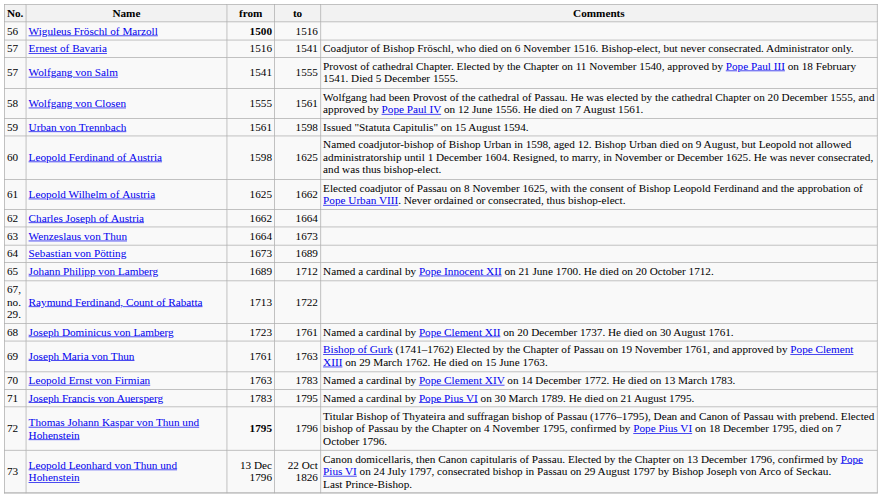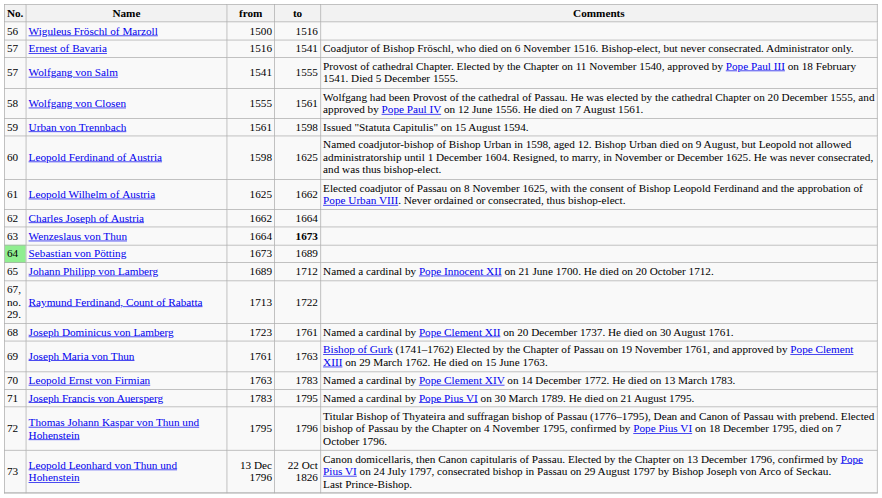(261, 31) bold -> (261, 31) normal
(307, 236) normal -> (307, 236) bold
(13, 254) no background -> (13, 254) lightgreen background
(261, 428) bold -> (261, 428) normal
